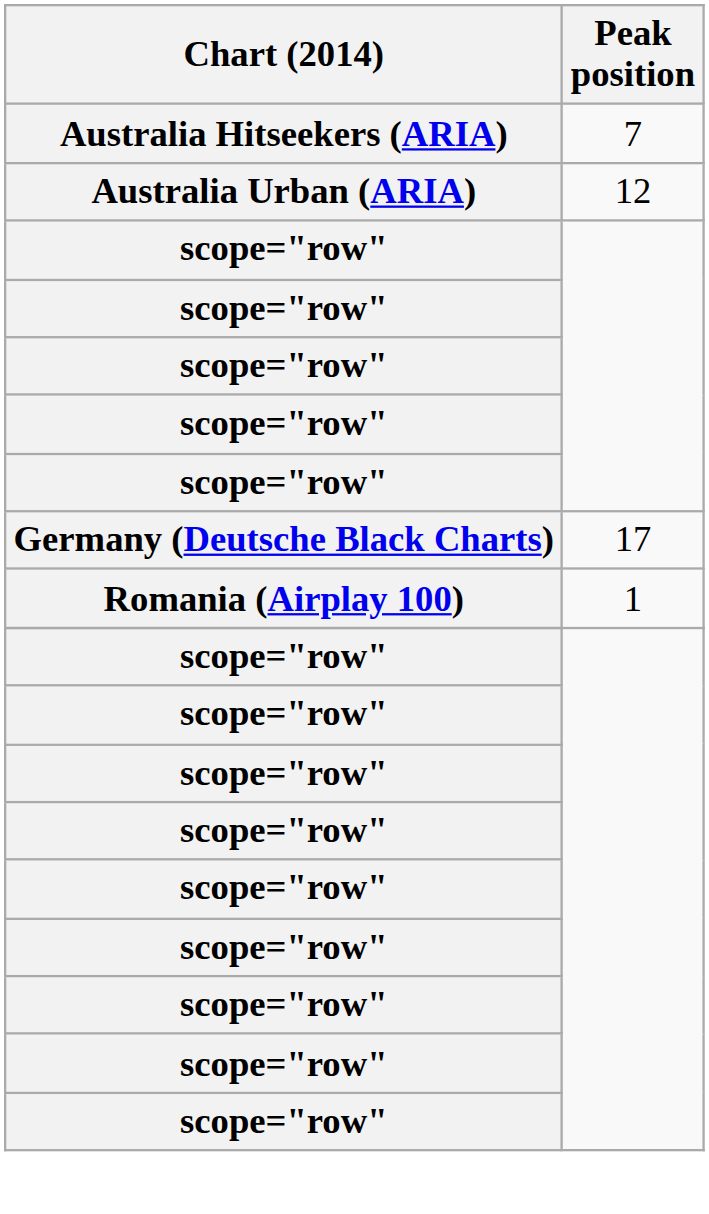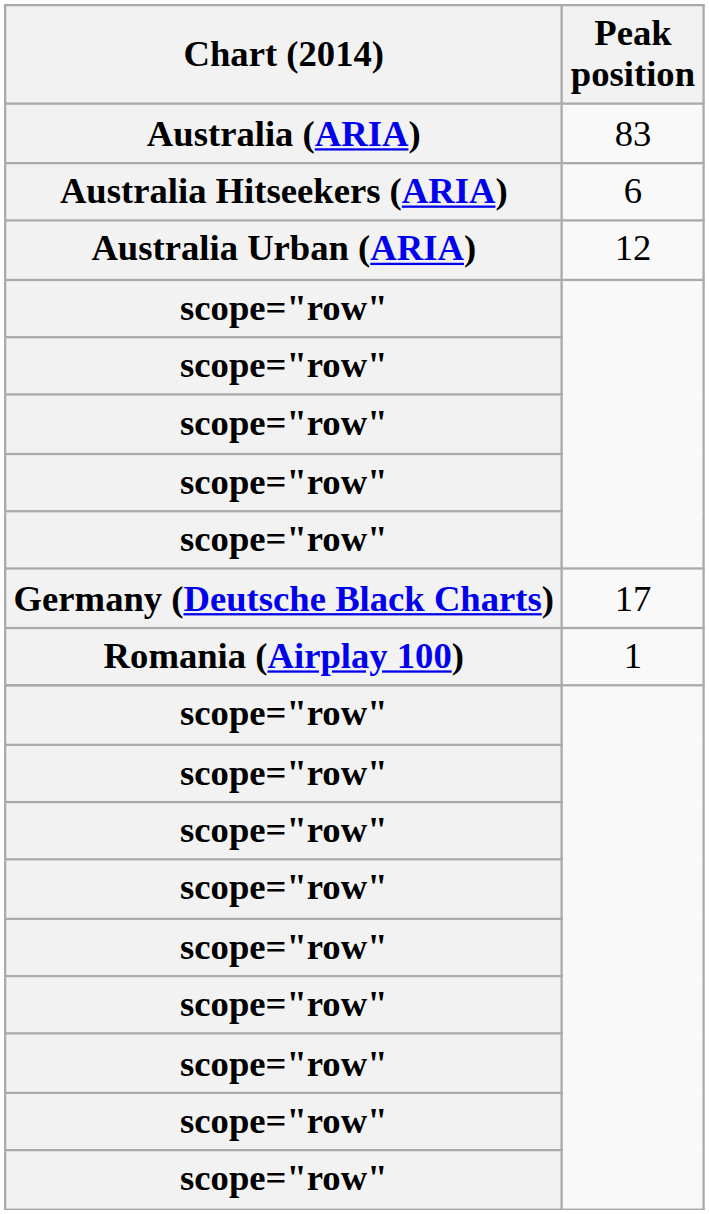+ row: (284, 132)
(633, 132) 7 -> (633, 190) 6
